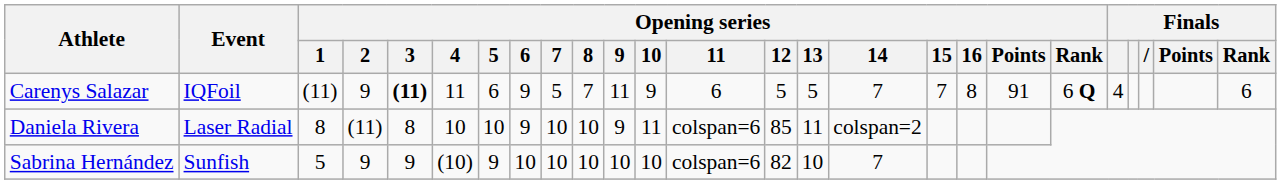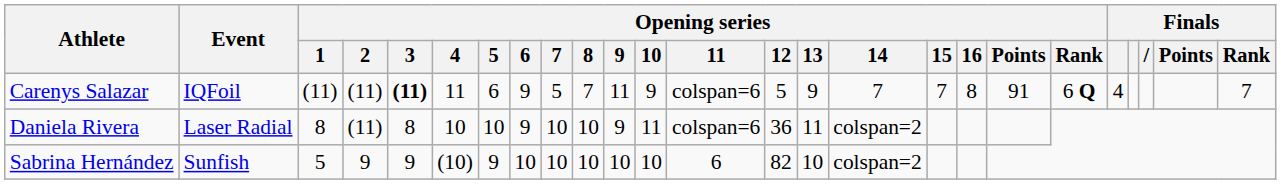(365, 91) 9 -> (365, 91) (11)
(716, 91) 6 -> (716, 91) colspan=6
(813, 91) 5 -> (813, 91) 9
(1246, 91) 6 -> (1246, 91) 7
(781, 126) 85 -> (781, 126) 36
(716, 162) colspan=6 -> (716, 162) 6
(878, 162) 7 -> (878, 162) colspan=2
